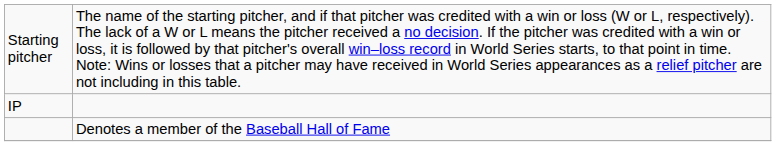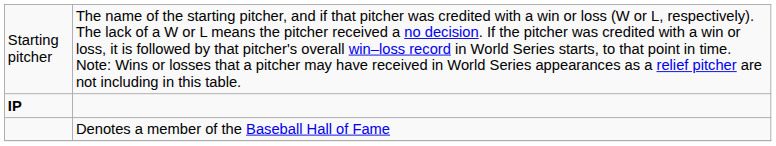(15, 105) normal -> (15, 105) bold
